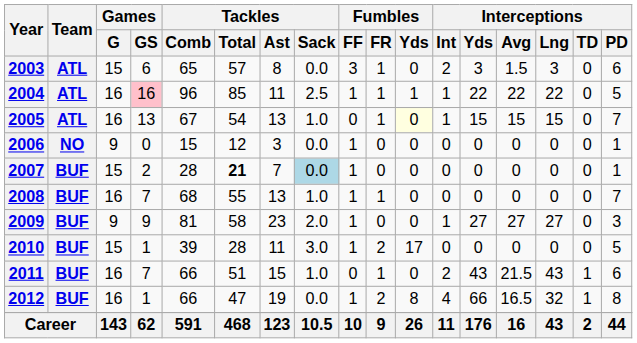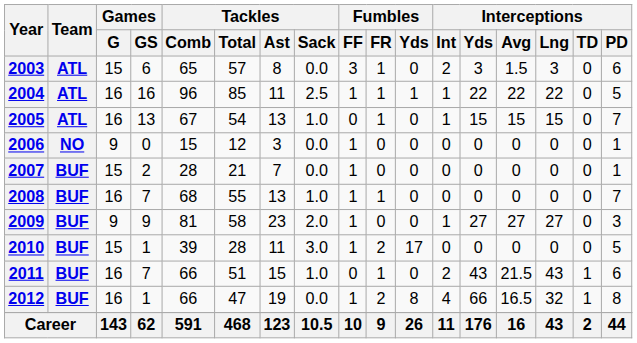(146, 94) pink background -> (146, 94) no background
(414, 119) lightyellow background -> (414, 119) no background
(237, 171) bold -> (237, 171) normal
(317, 171) lightblue background -> (317, 171) no background
